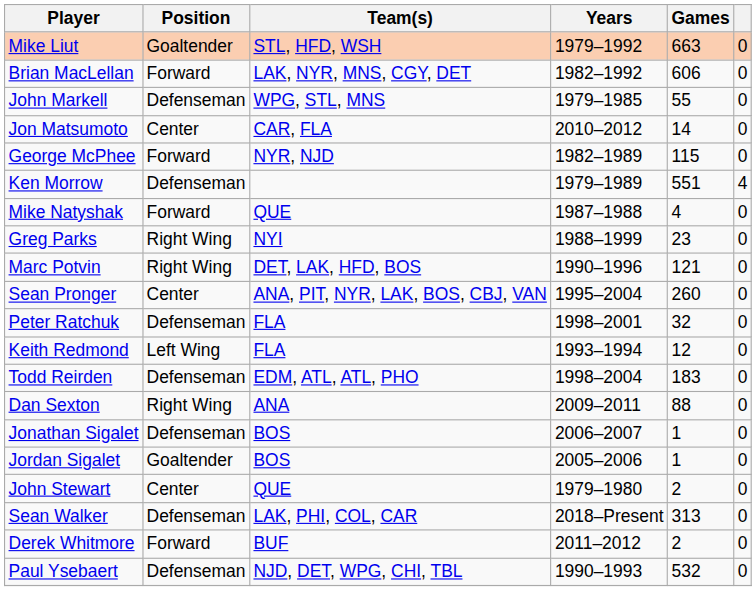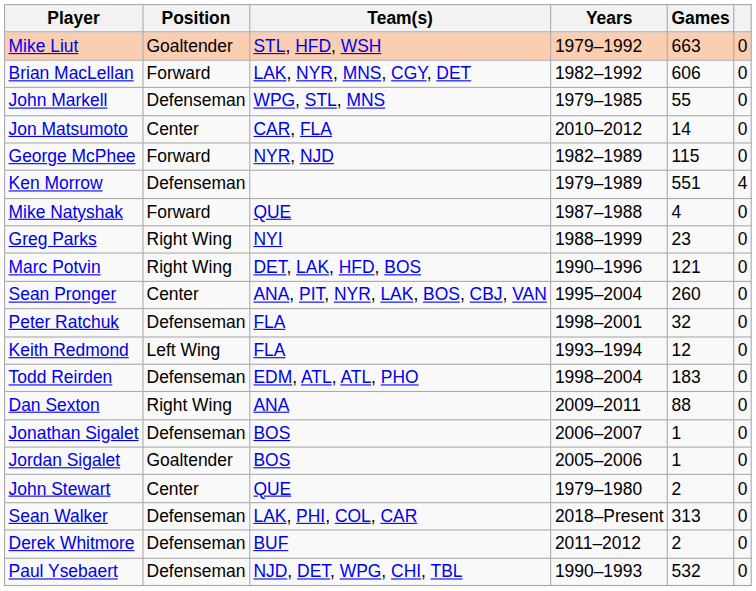(179, 543) Forward -> (196, 543) Defenseman
